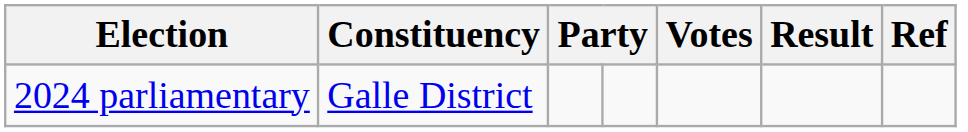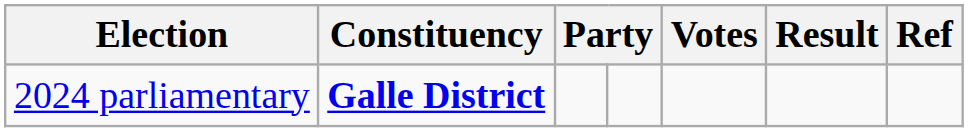(430, 94) normal -> (436, 94) bold
